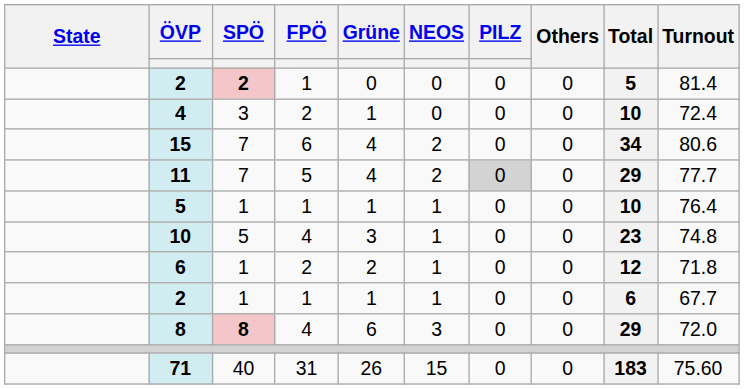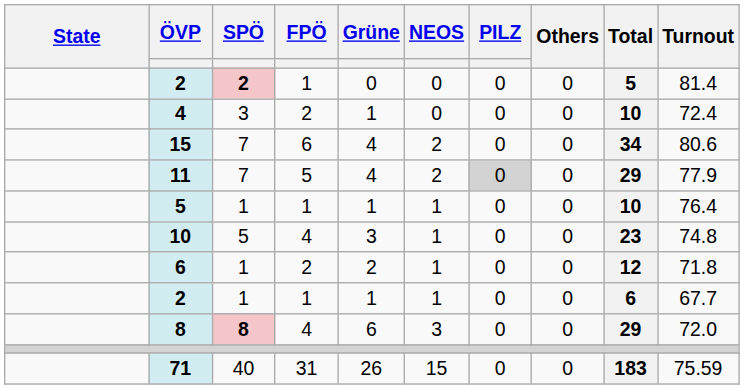(698, 176) 77.7 -> (698, 176) 77.9
(698, 369) 75.60 -> (698, 369) 75.59
